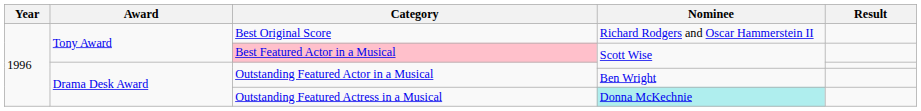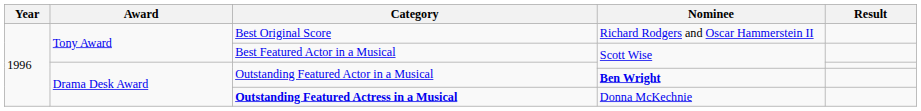(315, 52) pink background -> (315, 52) no background
(628, 77) normal -> (630, 77) bold
(339, 96) normal -> (346, 96) bold
(646, 96) paleturquoise background -> (646, 96) no background
